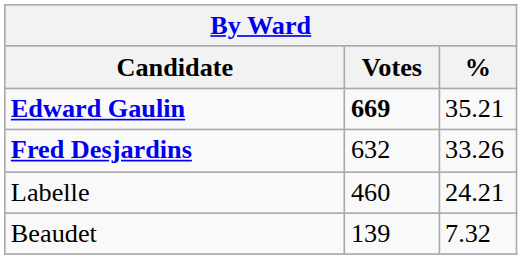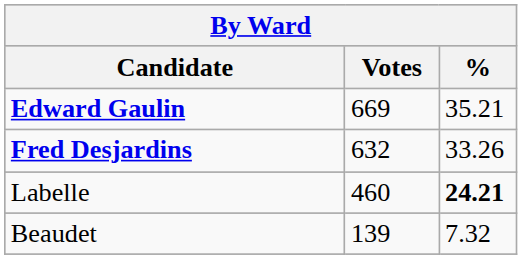(371, 108) bold -> (371, 108) normal
(475, 191) normal -> (475, 191) bold
